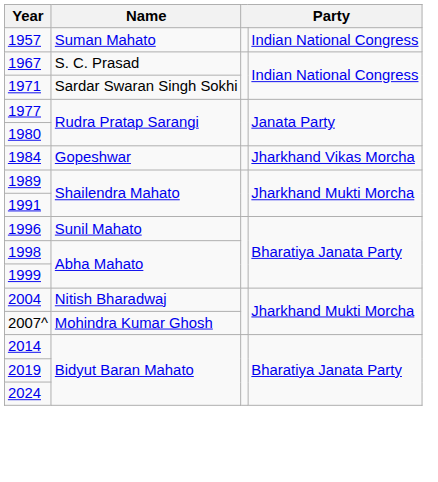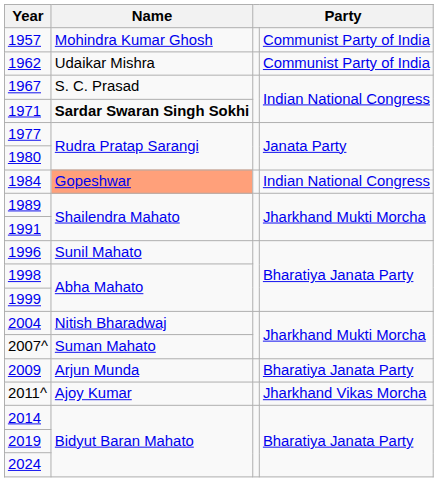(105, 39) Suman Mahato -> (134, 39) Mohindra Kumar Ghosh
(335, 39) Indian National Congress -> (346, 39) Communist Party of India
+ row: (24, 63)
(146, 87) normal -> (152, 110) bold
(93, 157) no background -> (93, 181) lightsalmon background
(333, 157) Jharkhand Vikas Morcha -> (346, 181) Indian National Congress
(134, 323) Mohindra Kumar Ghosh -> (105, 346) Suman Mahato
+ row: (24, 370)
+ row: (27, 393)
